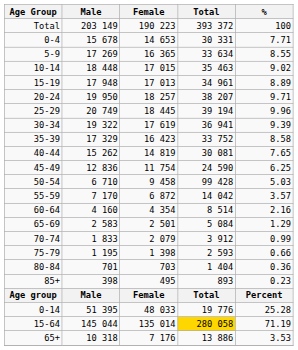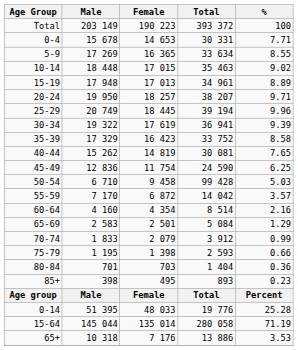(215, 324) gold background -> (215, 324) no background
